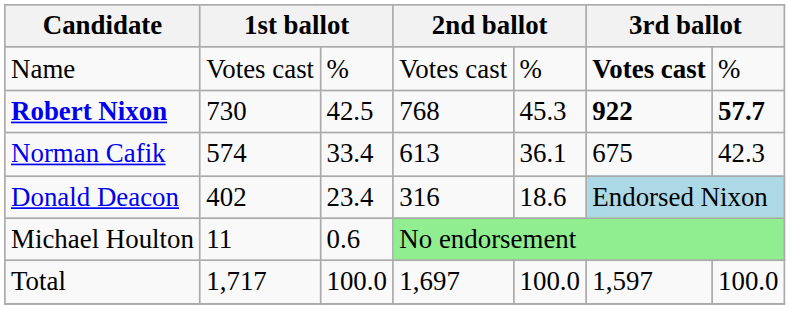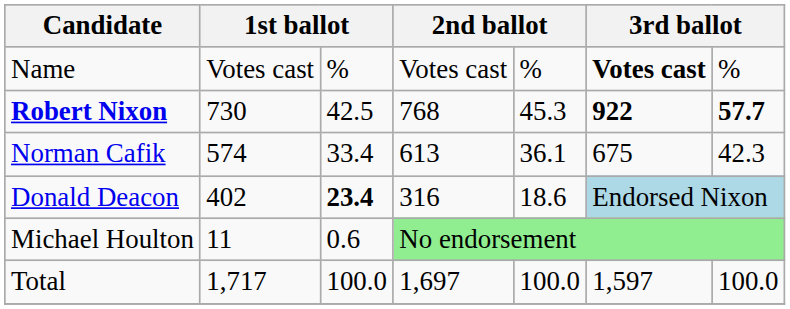(350, 196) normal -> (350, 196) bold
